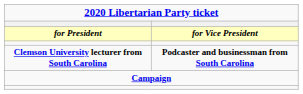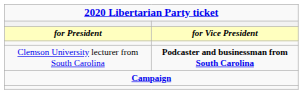(78, 58) bold -> (78, 58) normal
